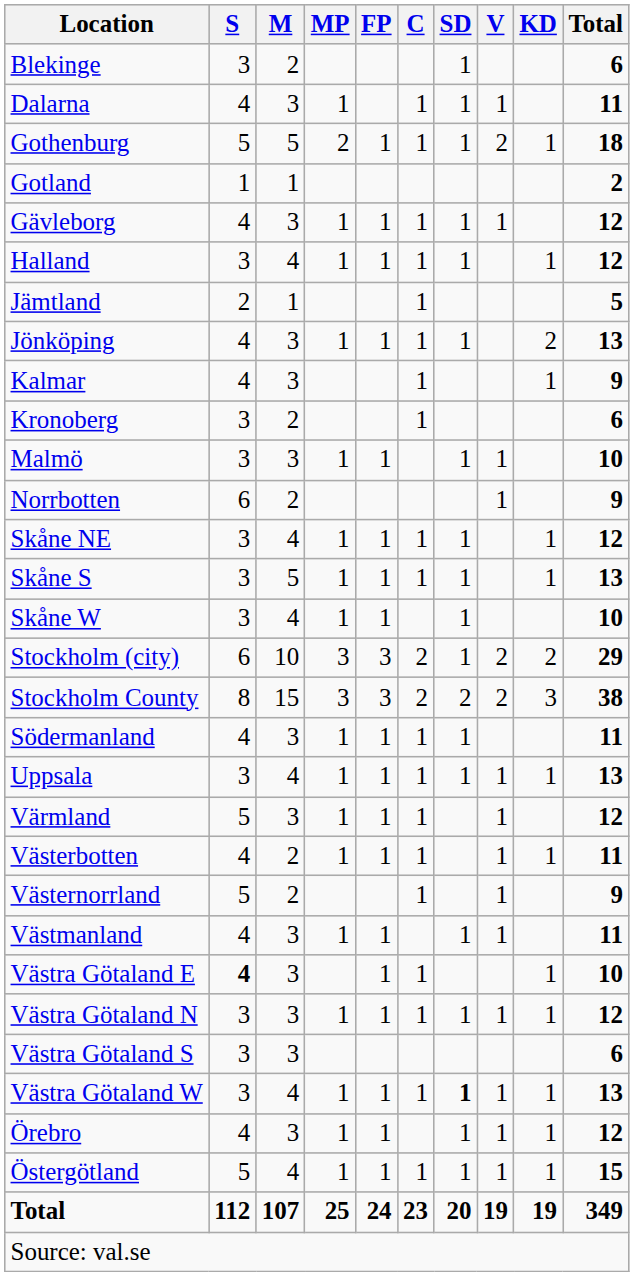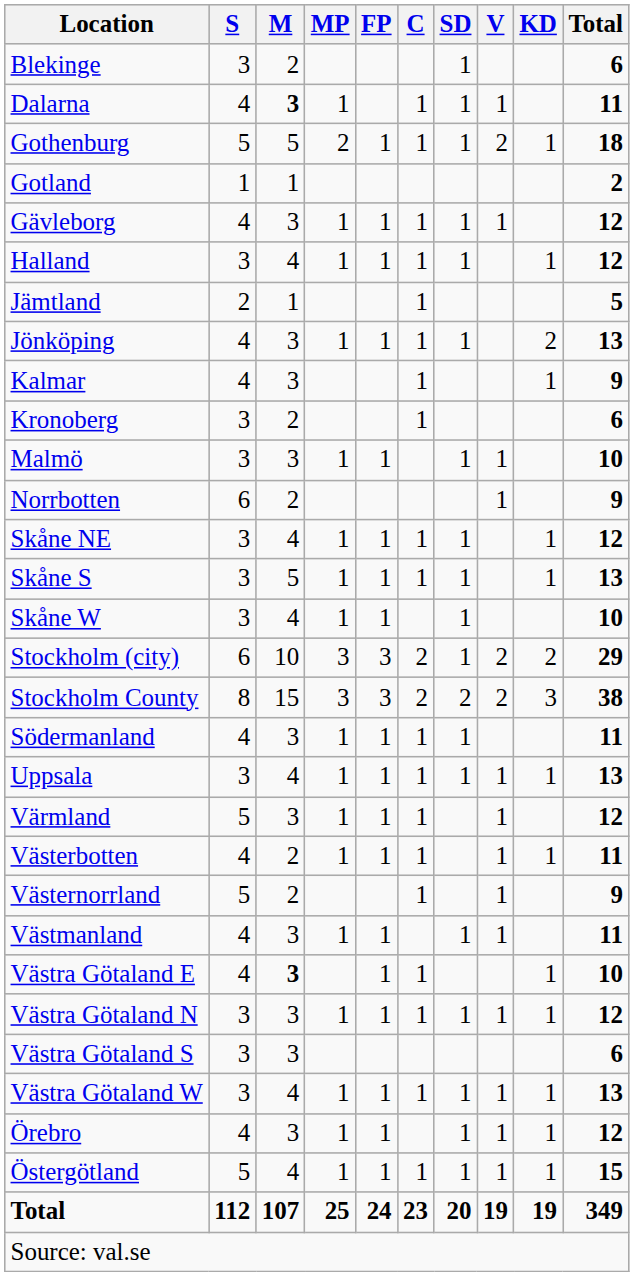(293, 103) normal -> (293, 103) bold
(244, 974) bold -> (244, 974) normal
(293, 974) normal -> (293, 974) bold
(465, 1093) bold -> (465, 1093) normal
